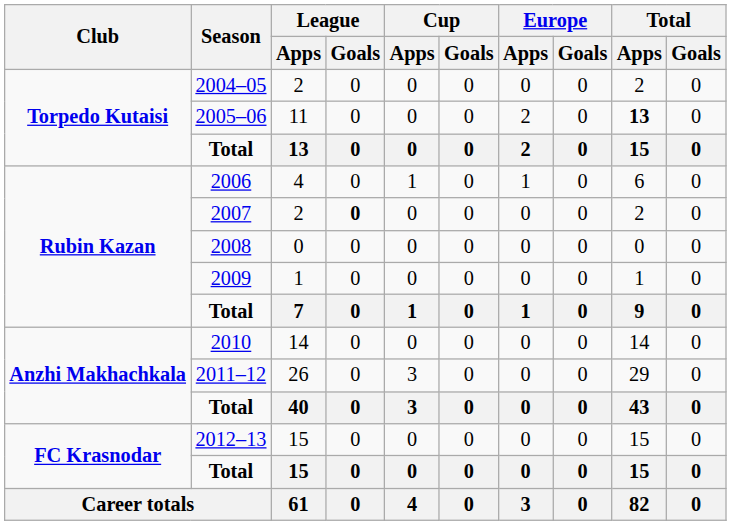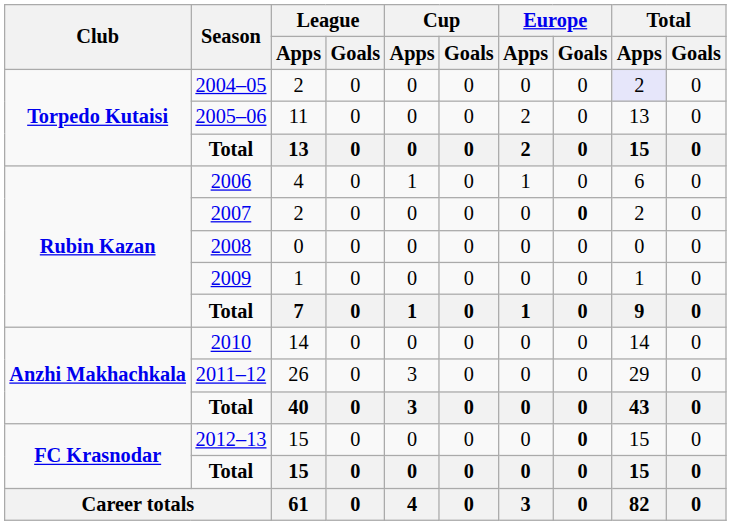(639, 85) no background -> (639, 85) lavender background
(639, 117) bold -> (639, 117) normal
(355, 213) bold -> (355, 213) normal
(582, 213) normal -> (582, 213) bold
(582, 439) normal -> (582, 439) bold
